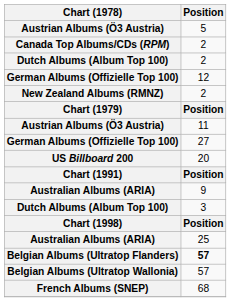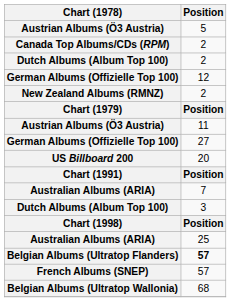(203, 191) 9 -> (203, 191) 7
(93, 272) Belgian Albums (Ultratop Wallonia) -> (93, 272) French Albums (SNEP)
(93, 288) French Albums (SNEP) -> (93, 288) Belgian Albums (Ultratop Wallonia)
